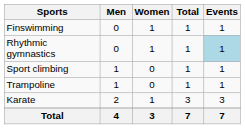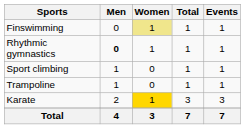(152, 27) no background -> (152, 27) khaki background
(116, 48) normal -> (116, 48) bold
(222, 48) lightblue background -> (222, 48) no background
(152, 100) no background -> (152, 100) gold background
